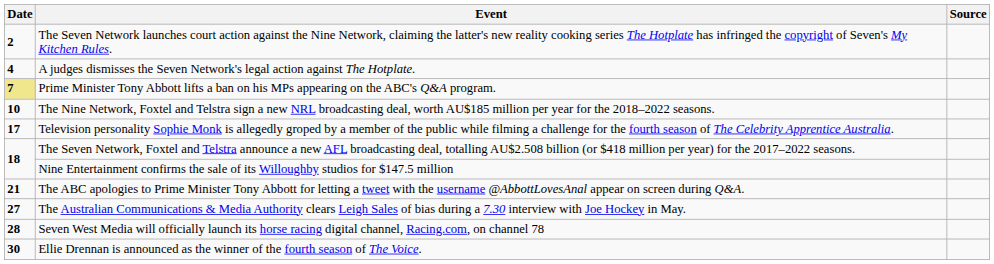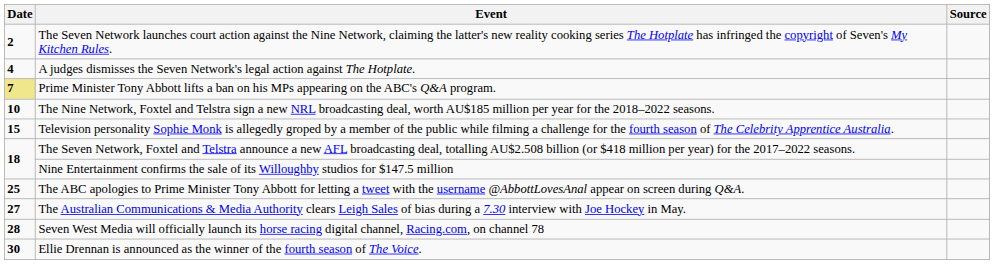(14, 128) 17 -> (14, 128) 15
(14, 189) 21 -> (14, 189) 25
